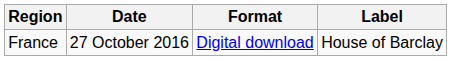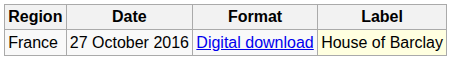(382, 42) no background -> (382, 42) lightyellow background
